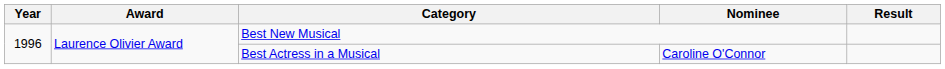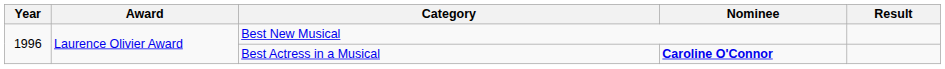(714, 53) normal -> (718, 53) bold
